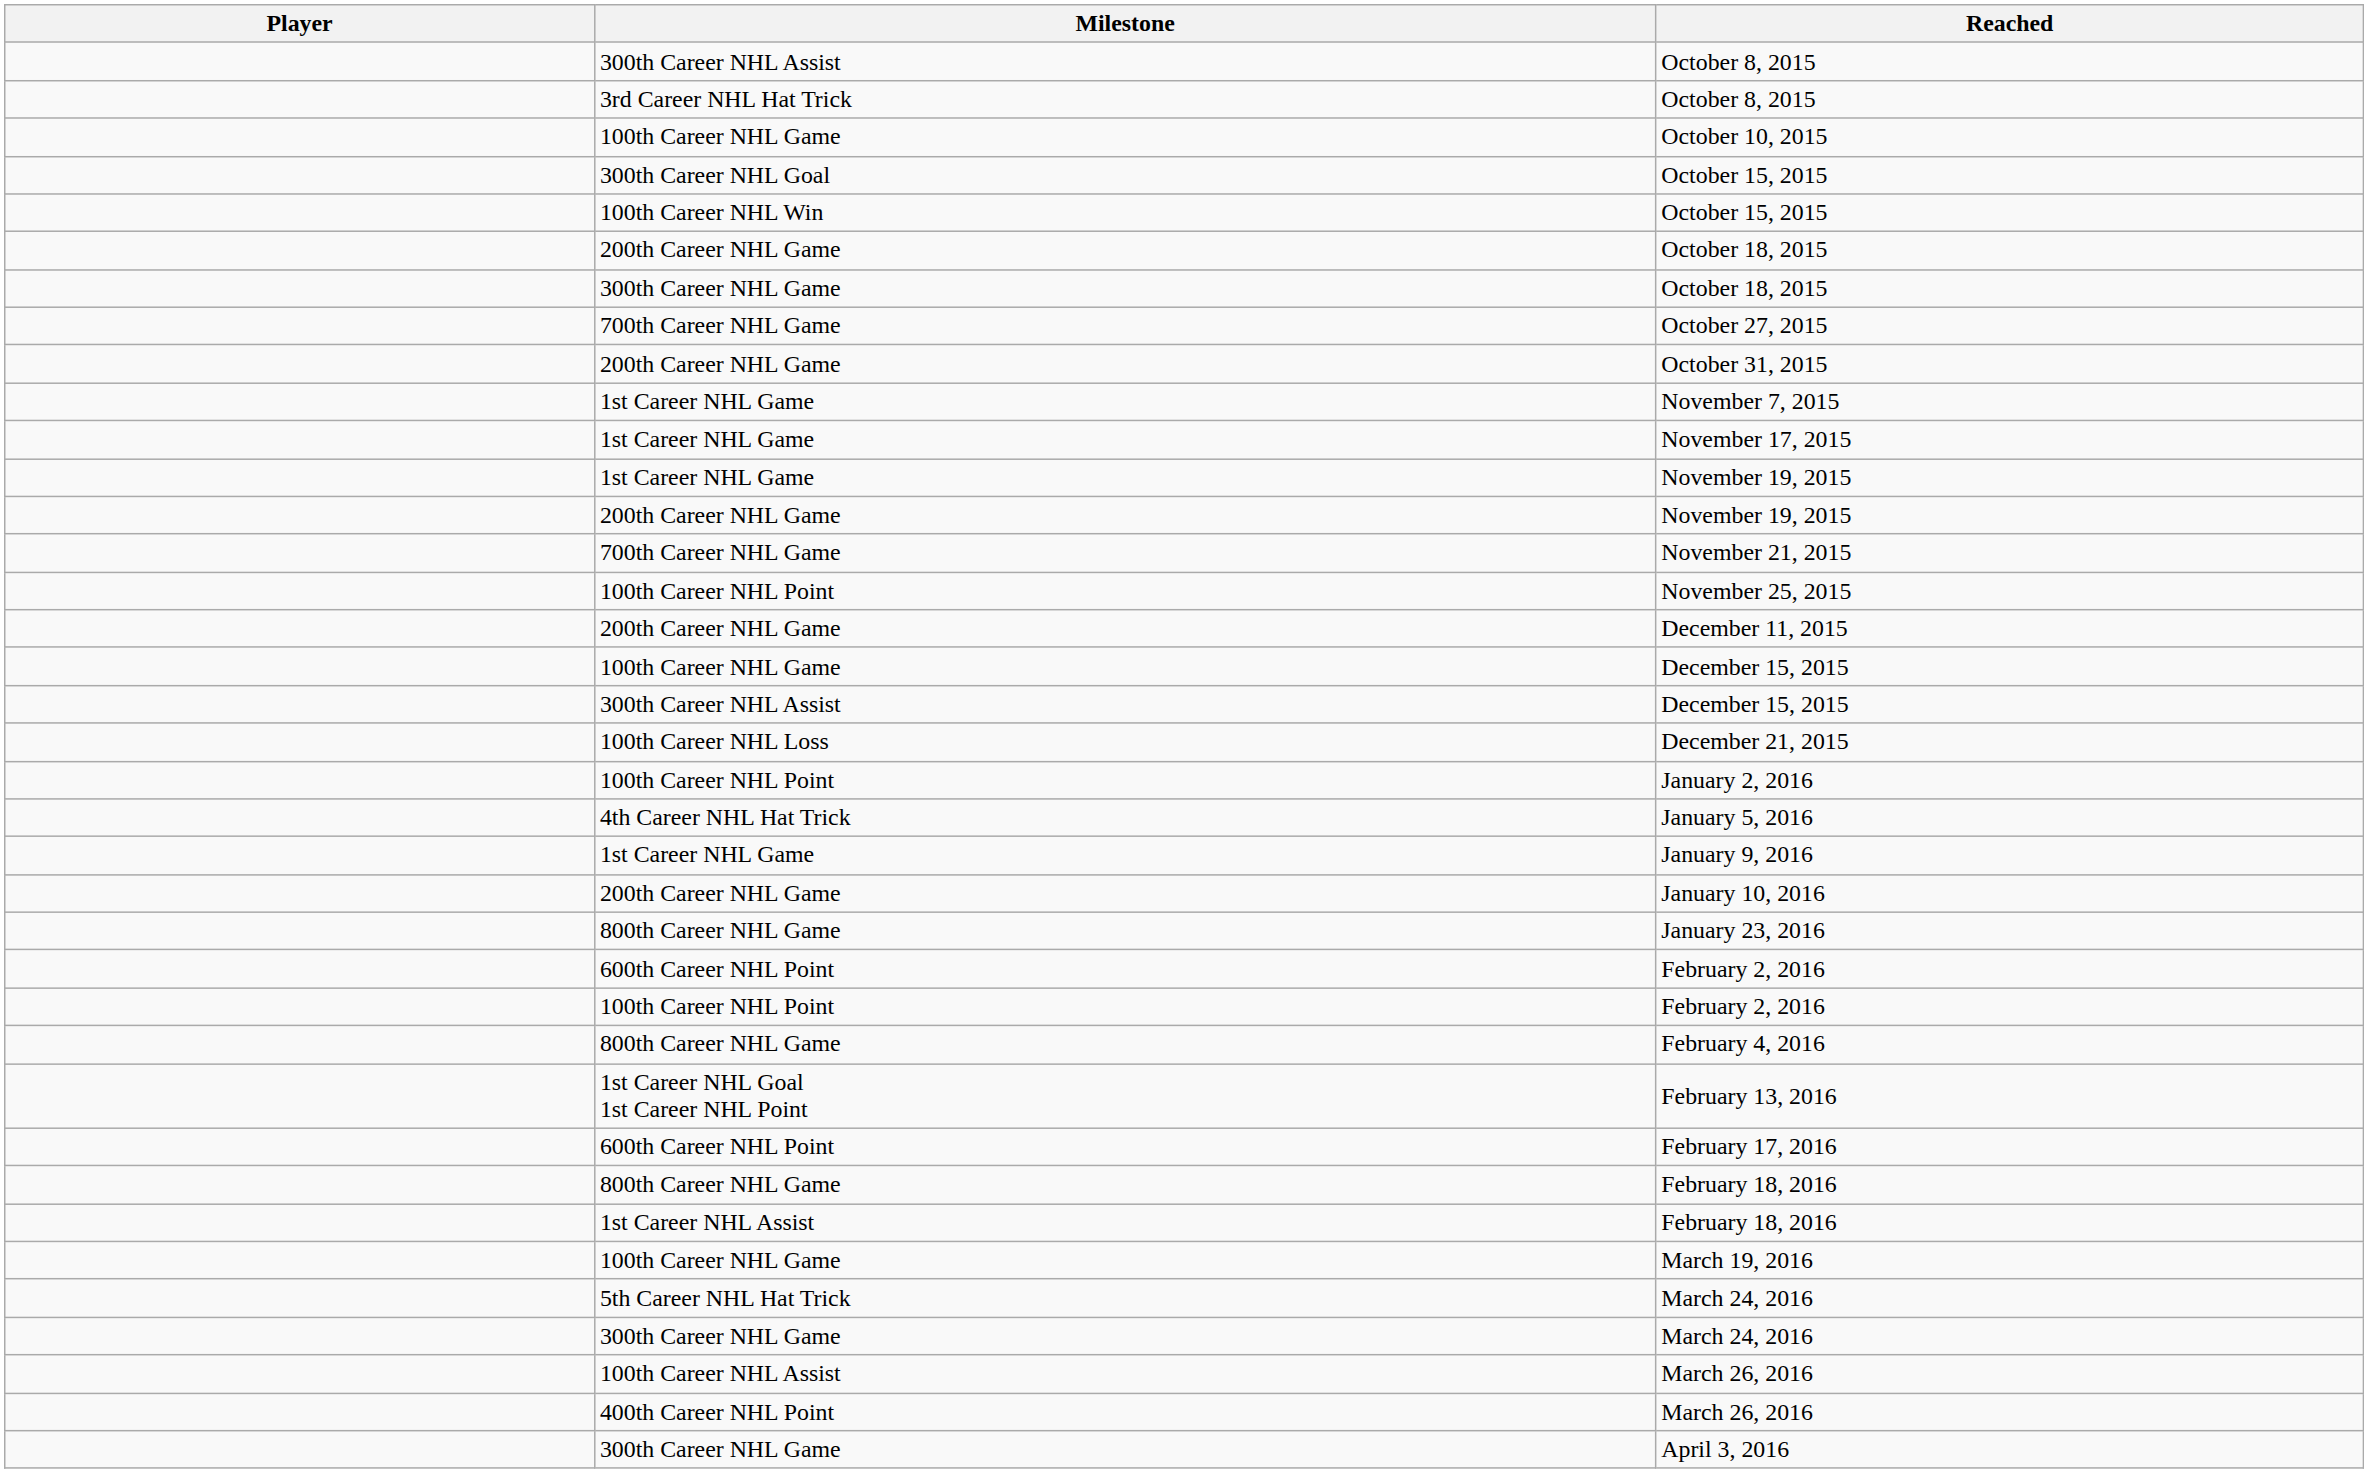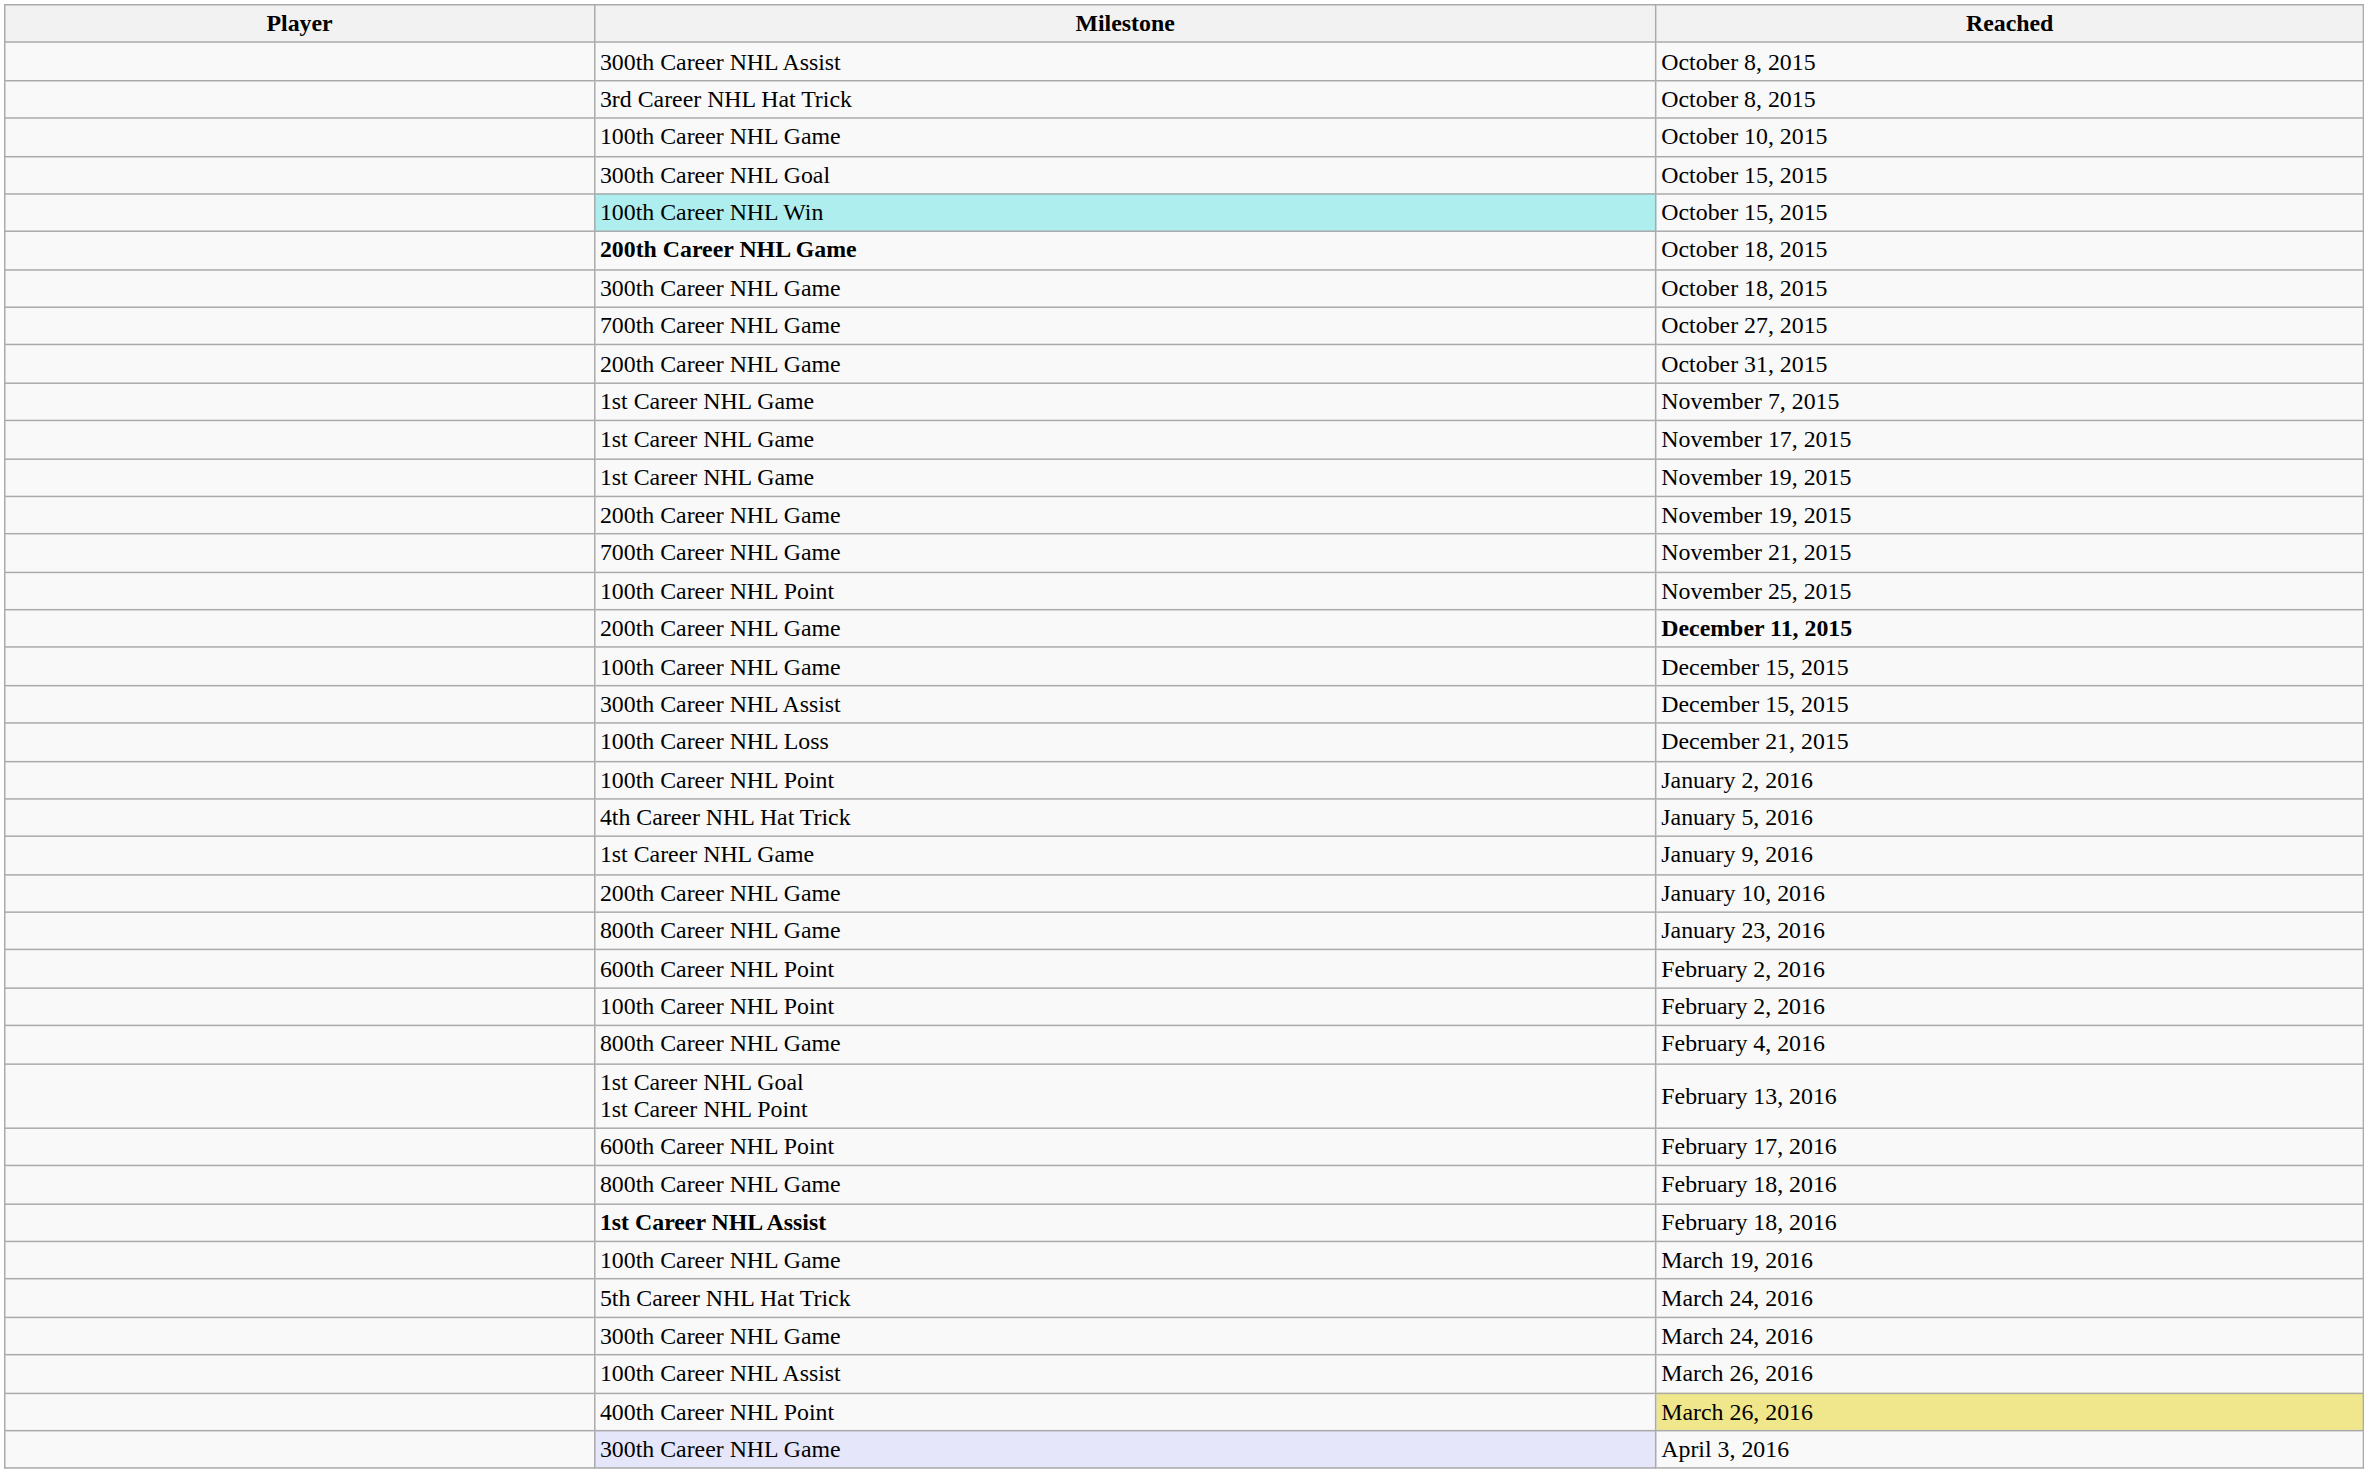(712, 212) no background -> (712, 212) paleturquoise background
(720, 250) normal -> (728, 250) bold
(1755, 628) normal -> (1757, 628) bold
(707, 1222) normal -> (713, 1222) bold
(1737, 1411) no background -> (1737, 1411) khaki background
(720, 1449) no background -> (720, 1449) lavender background
